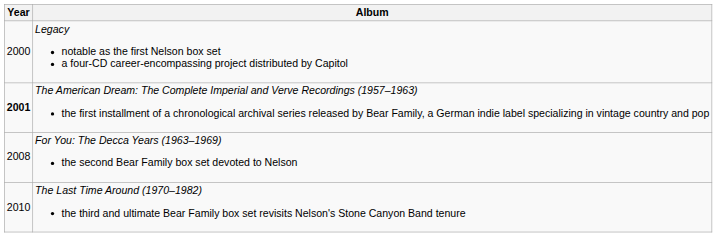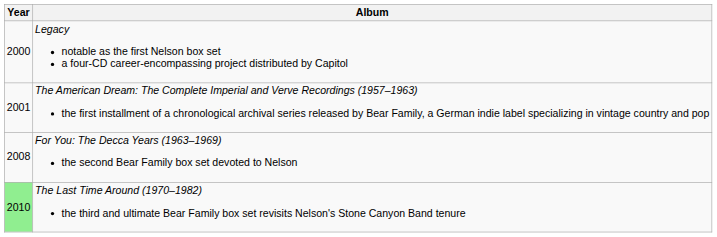(19, 107) bold -> (19, 107) normal
(19, 207) no background -> (19, 207) lightgreen background
